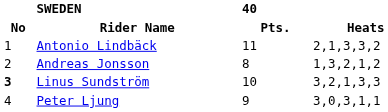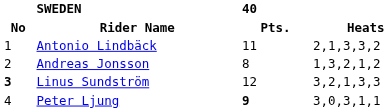(249, 82) 10 -> (249, 82) 12
(246, 100) normal -> (246, 100) bold
